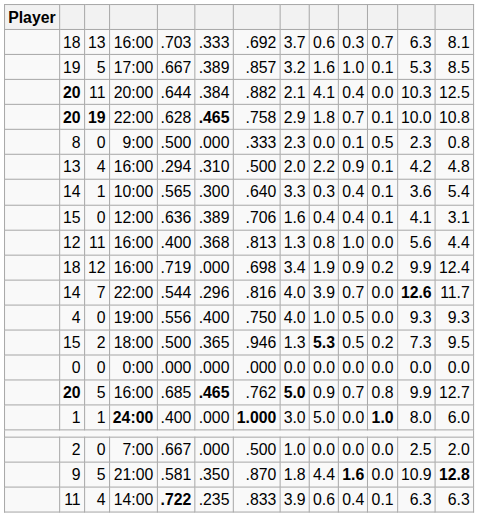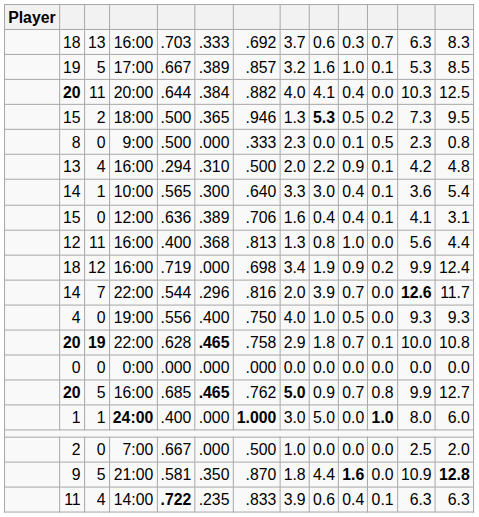(459, 42) 8.1 -> (459, 42) 8.3
(295, 92) 2.1 -> (295, 92) 4.0
rows swapped: (72, 117) <-> (72, 343)
(324, 192) 0.3 -> (324, 192) 3.0
(295, 292) 4.0 -> (295, 292) 2.0
